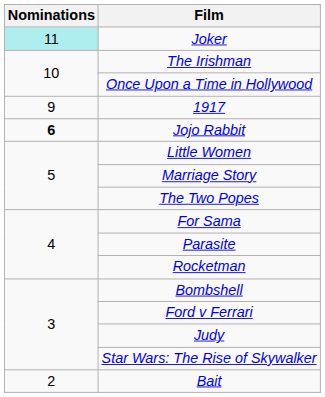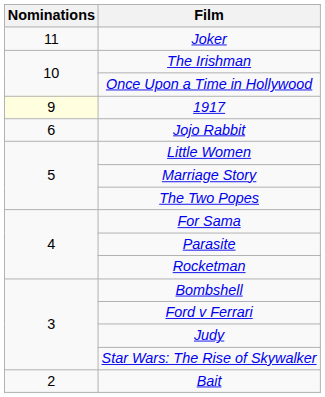(51, 38) paleturquoise background -> (51, 38) no background
(51, 107) no background -> (51, 107) lightyellow background
(51, 130) bold -> (51, 130) normal
